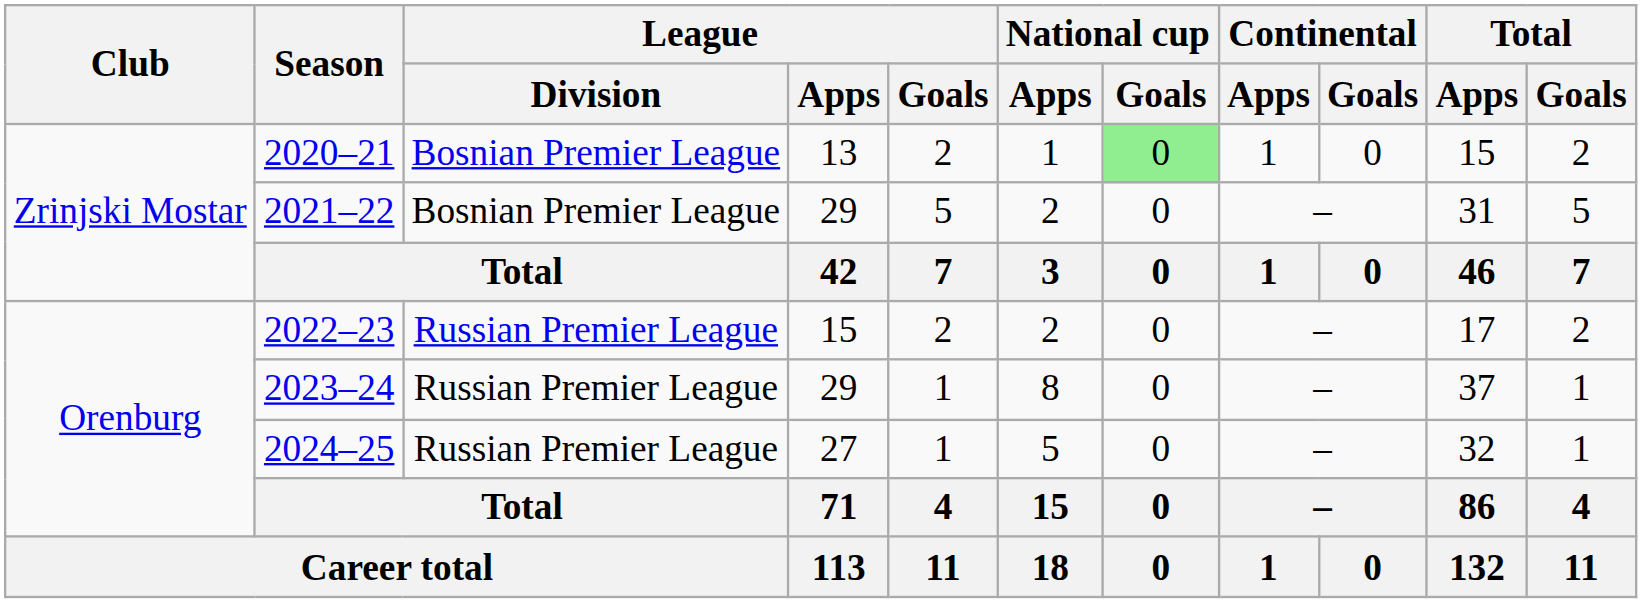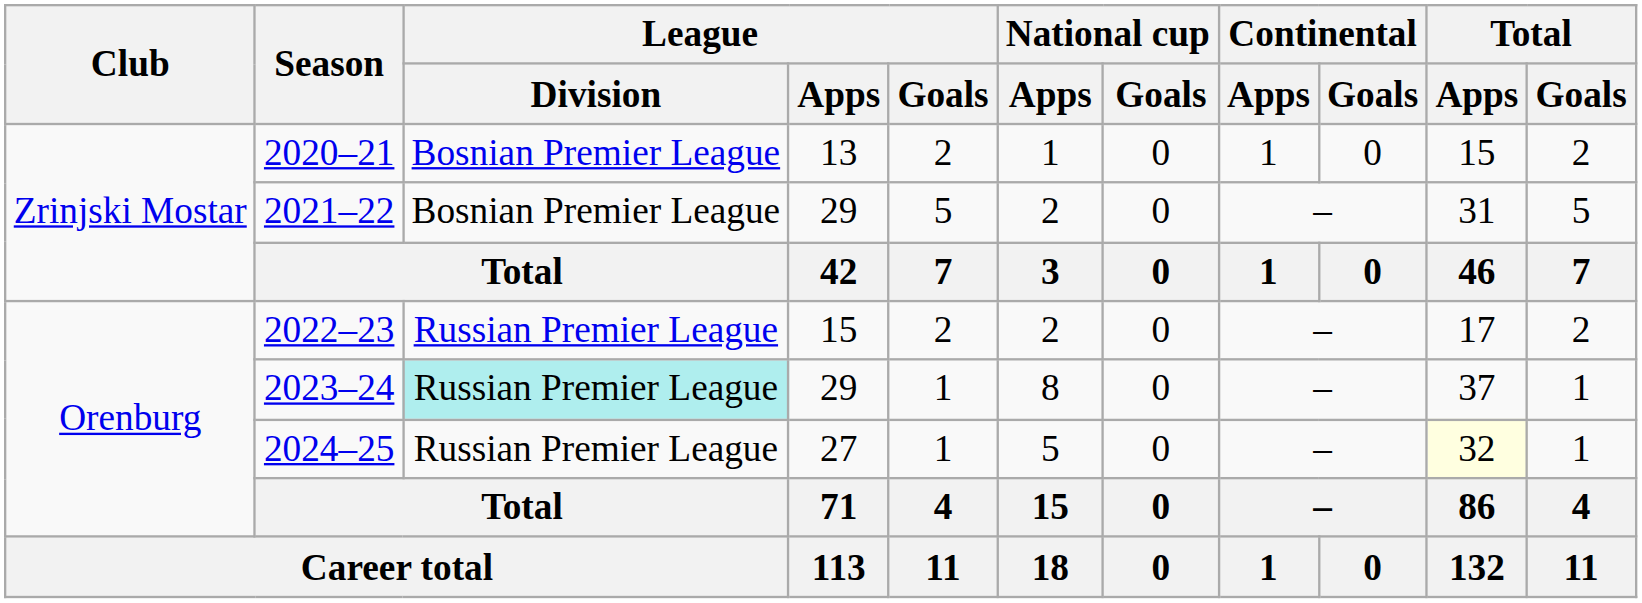(1161, 152) lightgreen background -> (1161, 152) no background
(596, 388) no background -> (596, 388) paleturquoise background
(1477, 447) no background -> (1477, 447) lightyellow background
